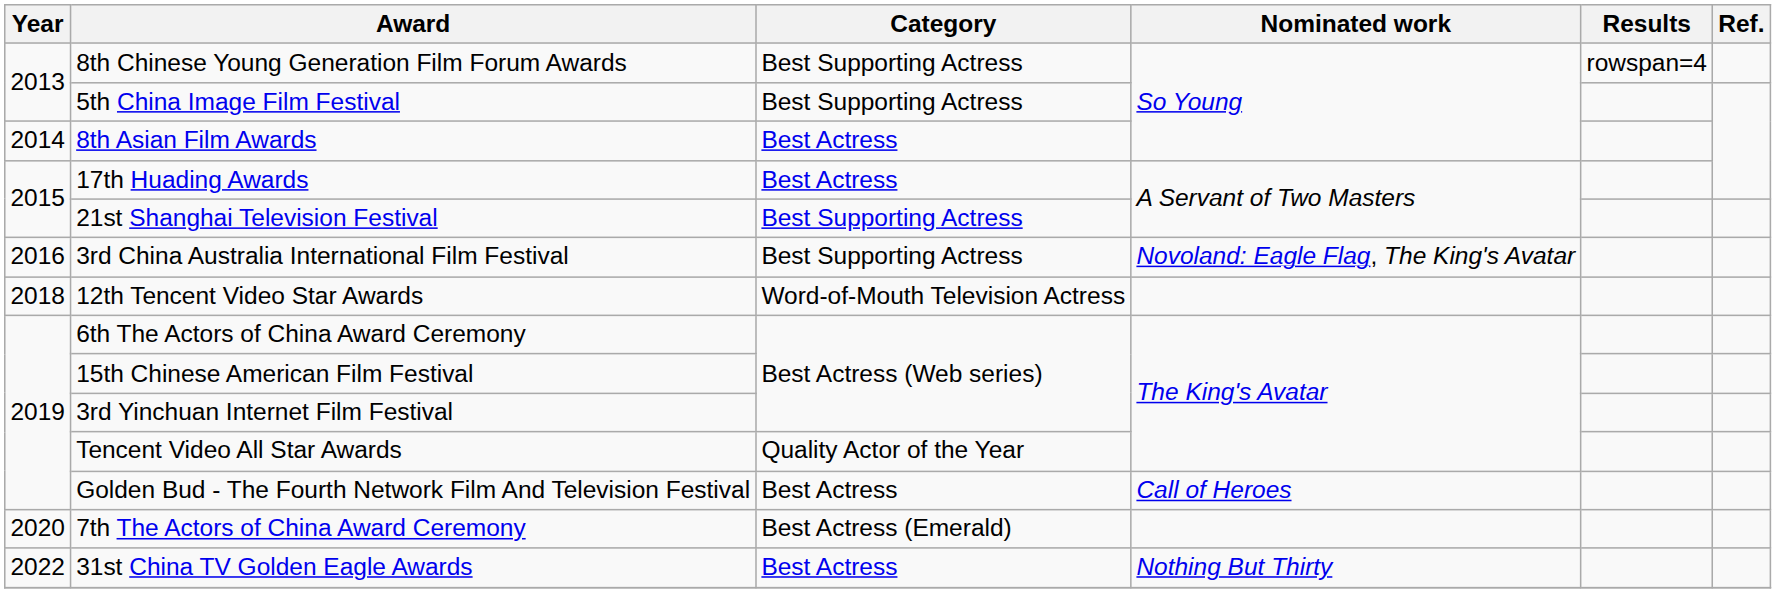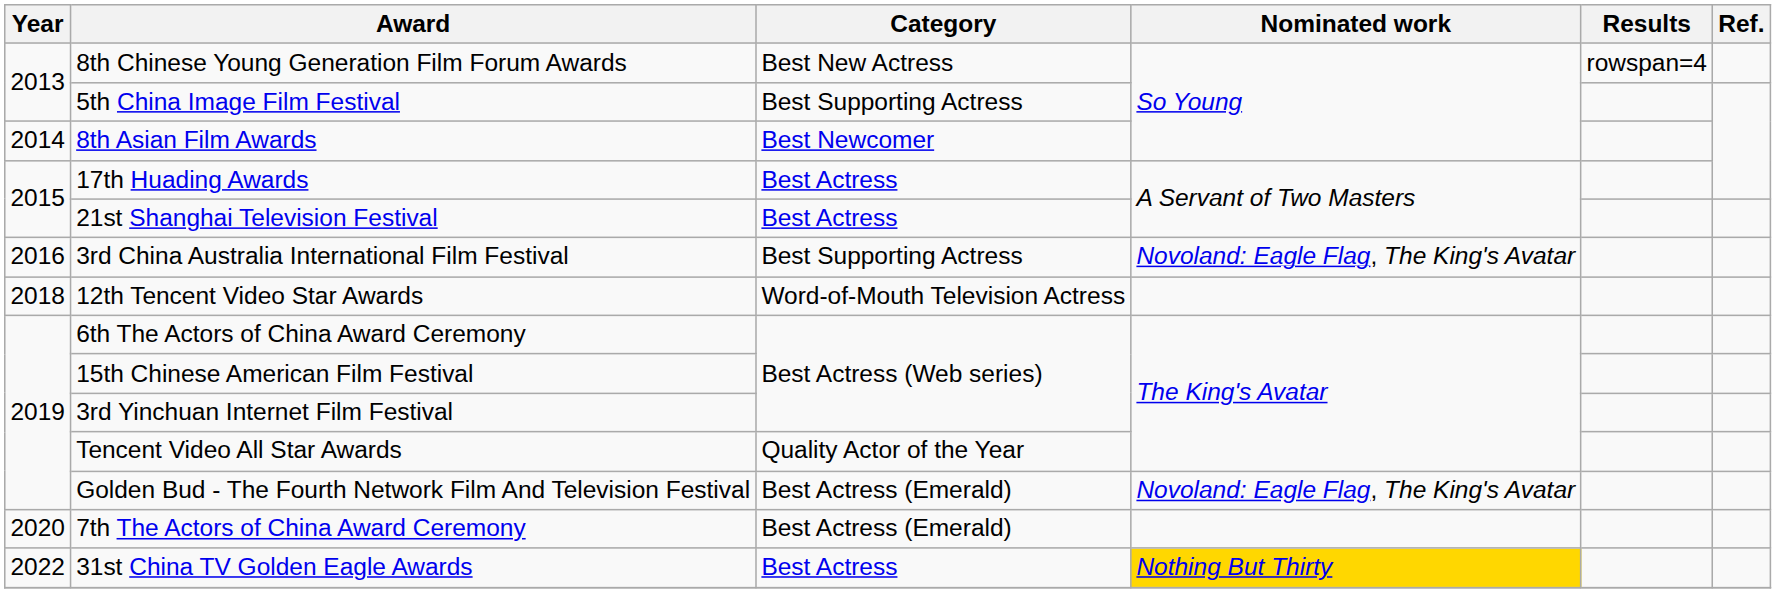(892, 62) Best Supporting Actress -> (857, 62) Best New Actress
(829, 140) Best Actress -> (848, 140) Best Newcomer
(892, 218) Best Supporting Actress -> (829, 218) Best Actress
(829, 489) Best Actress -> (887, 489) Best Actress (Emerald)
(1214, 489) Call of Heroes -> (1356, 489) Novoland: Eagle Flag, The King's Avatar
(1234, 567) no background -> (1234, 567) gold background
